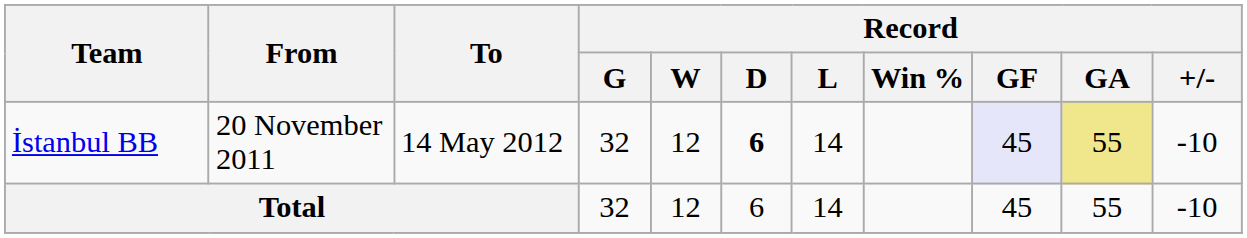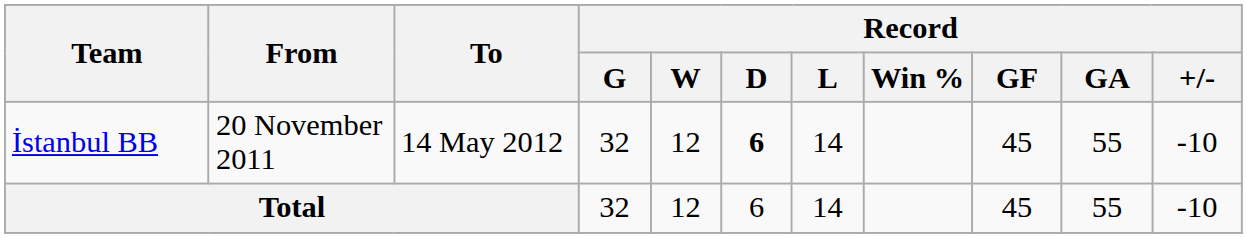(1017, 142) lavender background -> (1017, 142) no background
(1107, 142) khaki background -> (1107, 142) no background
